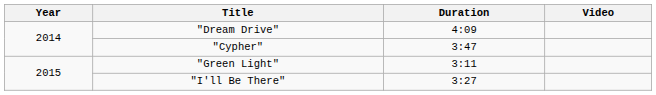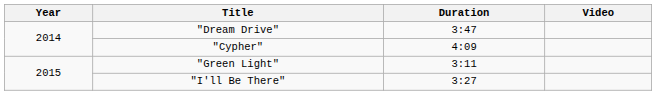(464, 30) 4:09 -> (464, 30) 3:47
(464, 47) 3:47 -> (464, 47) 4:09
